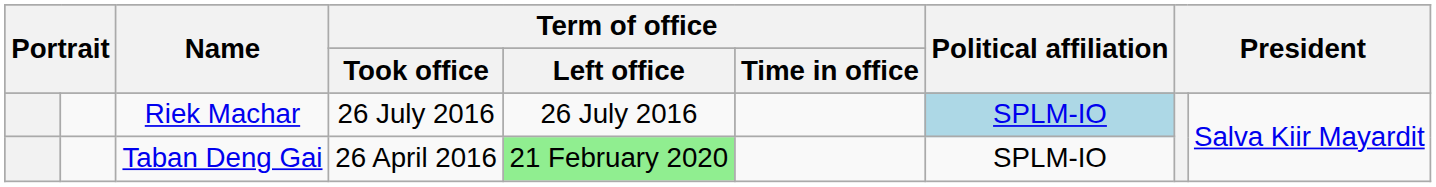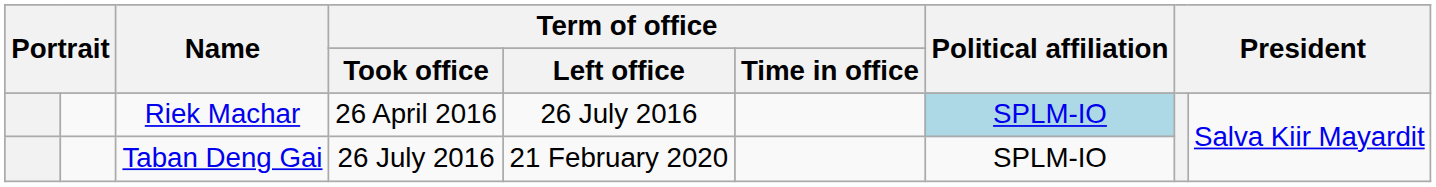(416, 114) 26 July 2016 -> (416, 114) 26 April 2016
(416, 158) 26 April 2016 -> (416, 158) 26 July 2016
(619, 158) lightgreen background -> (619, 158) no background
